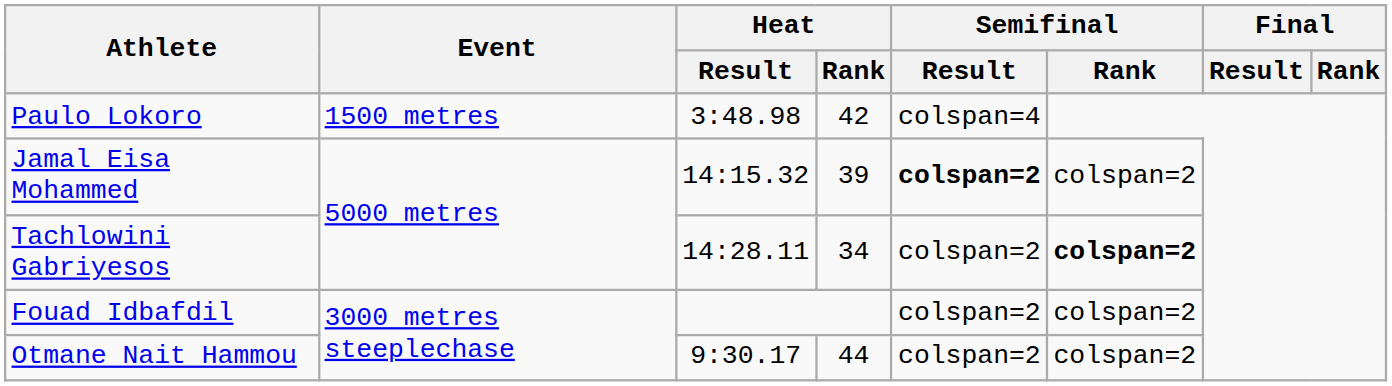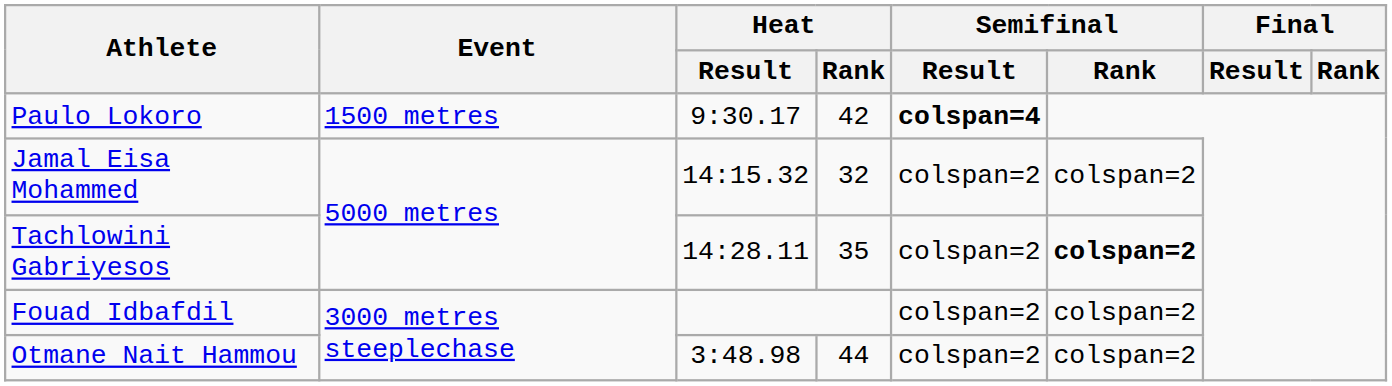(746, 116) 3:48.98 -> (746, 116) 9:30.17
(969, 116) normal -> (969, 116) bold
(854, 176) 39 -> (854, 176) 32
(969, 176) bold -> (969, 176) normal
(854, 252) 34 -> (854, 252) 35
(746, 357) 9:30.17 -> (746, 357) 3:48.98
